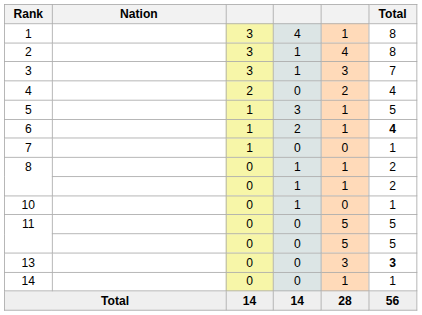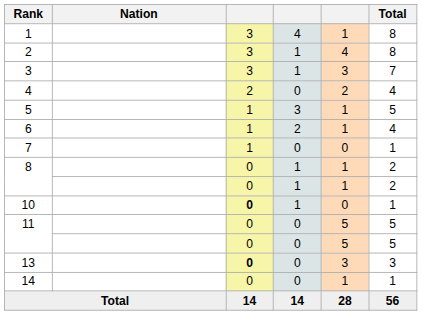(393, 129) bold -> (393, 129) normal
(250, 205) normal -> (250, 205) bold
(250, 263) normal -> (250, 263) bold
(393, 263) bold -> (393, 263) normal
